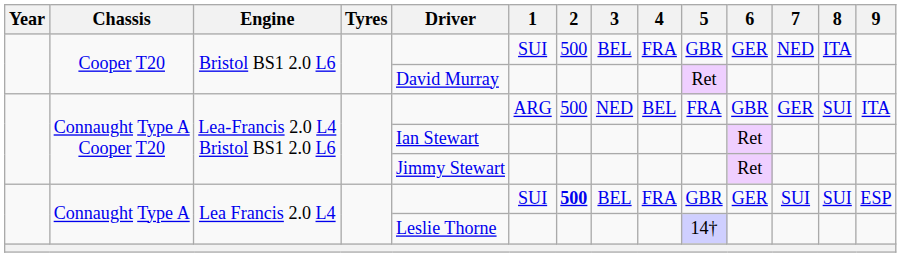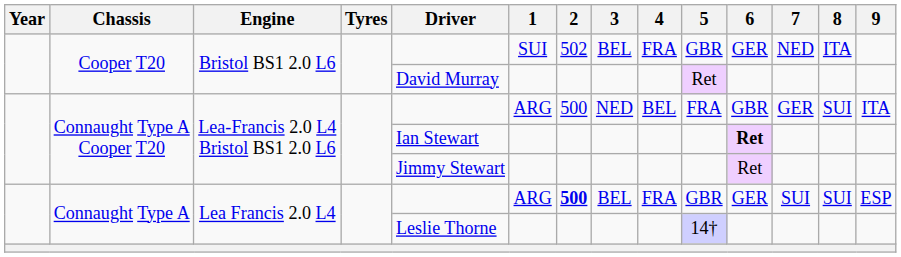(574, 48) 500 -> (574, 48) 502
(750, 138) normal -> (750, 138) bold
(533, 198) SUI -> (533, 198) ARG
